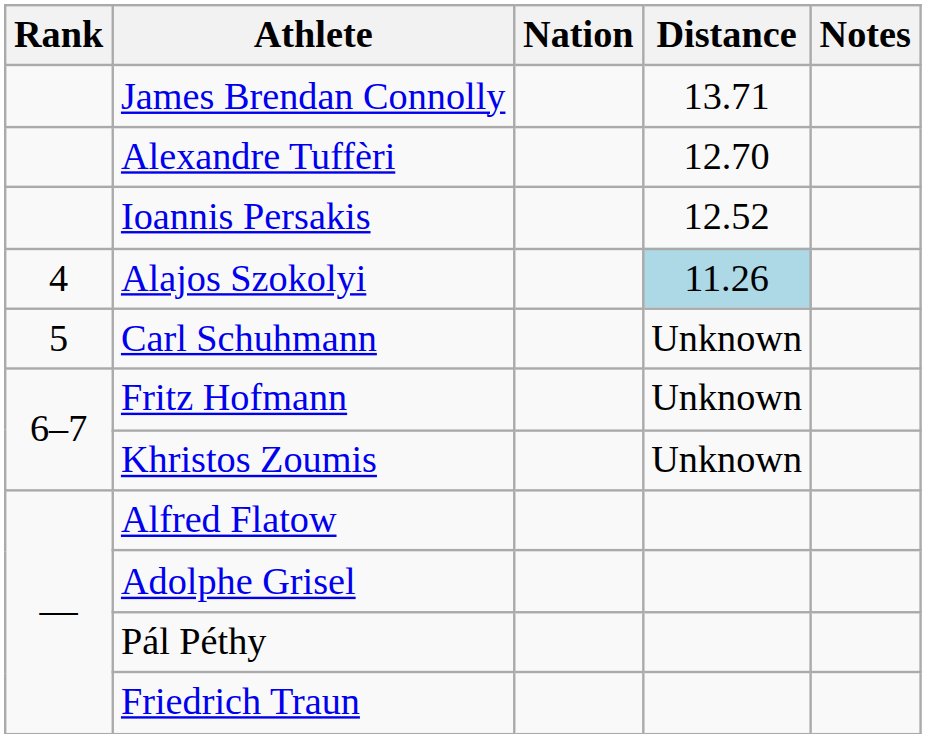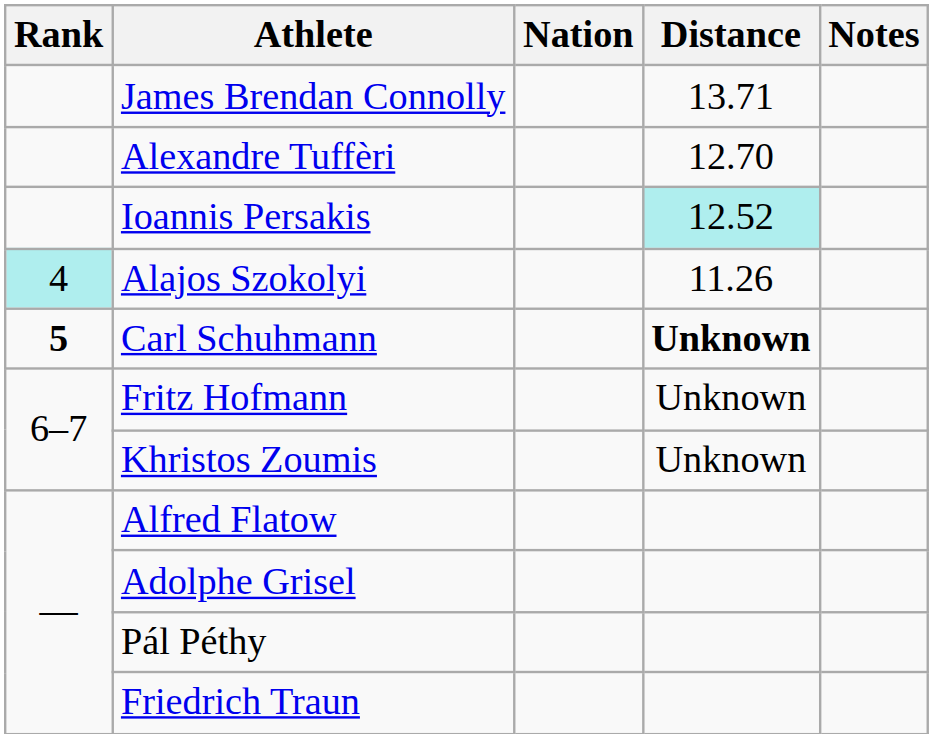(727, 216) no background -> (731, 216) paleturquoise background
(59, 277) no background -> (59, 277) paleturquoise background
(727, 277) lightblue background -> (731, 277) no background
(59, 338) normal -> (59, 338) bold
(727, 338) normal -> (731, 338) bold
